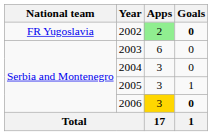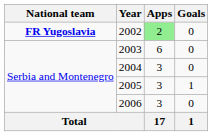(60, 31) normal -> (60, 31) bold
(191, 31) bold -> (191, 31) normal
(159, 103) gold background -> (159, 103) no background
(191, 103) bold -> (191, 103) normal
